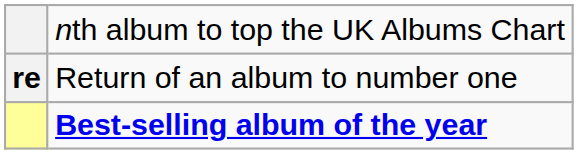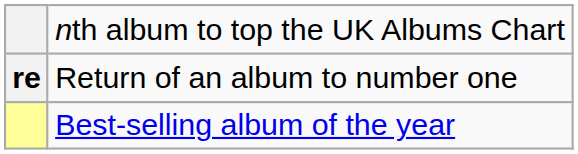(271, 125) bold -> (255, 125) normal
